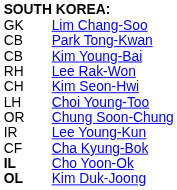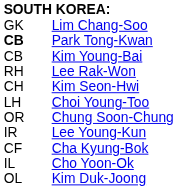(13, 40) normal -> (14, 40) bold
(10, 163) bold -> (9, 163) normal
(13, 179) bold -> (13, 179) normal
